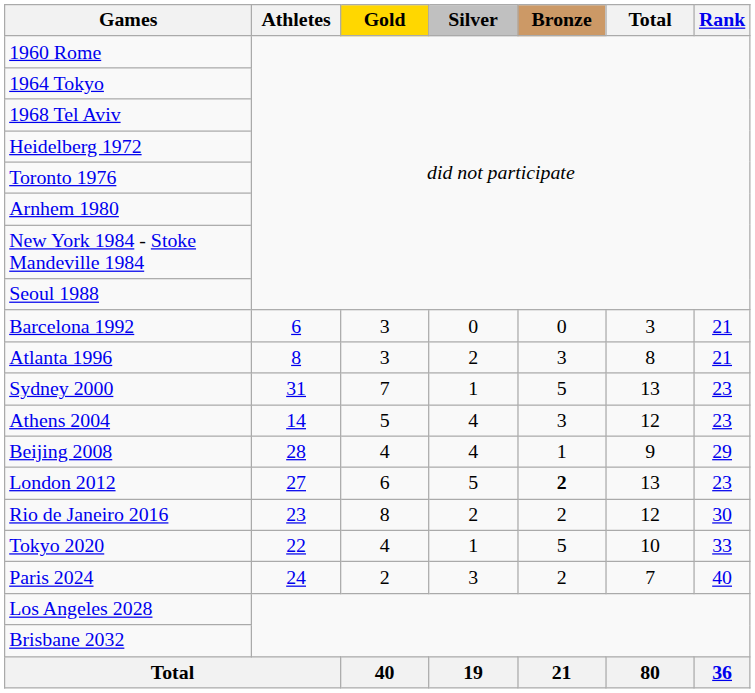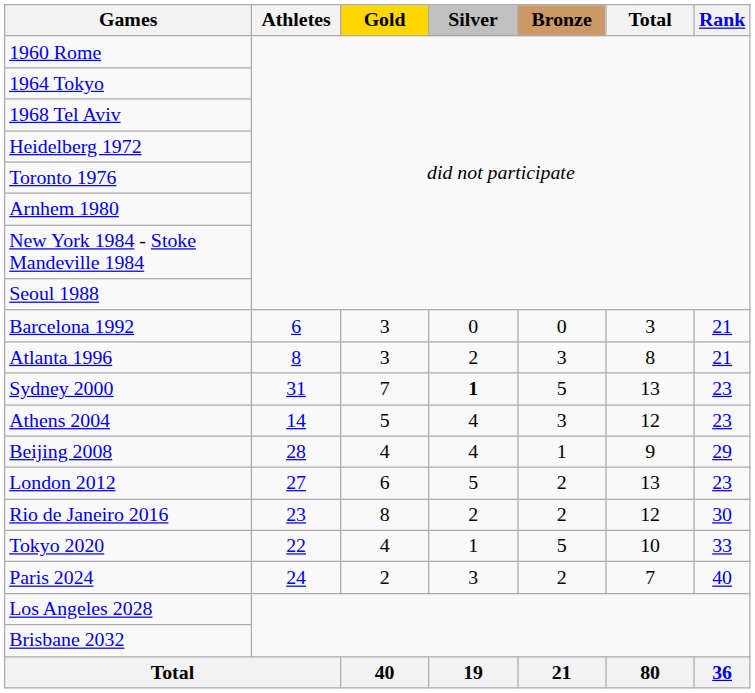(473, 388) normal -> (473, 388) bold
(562, 483) bold -> (562, 483) normal
